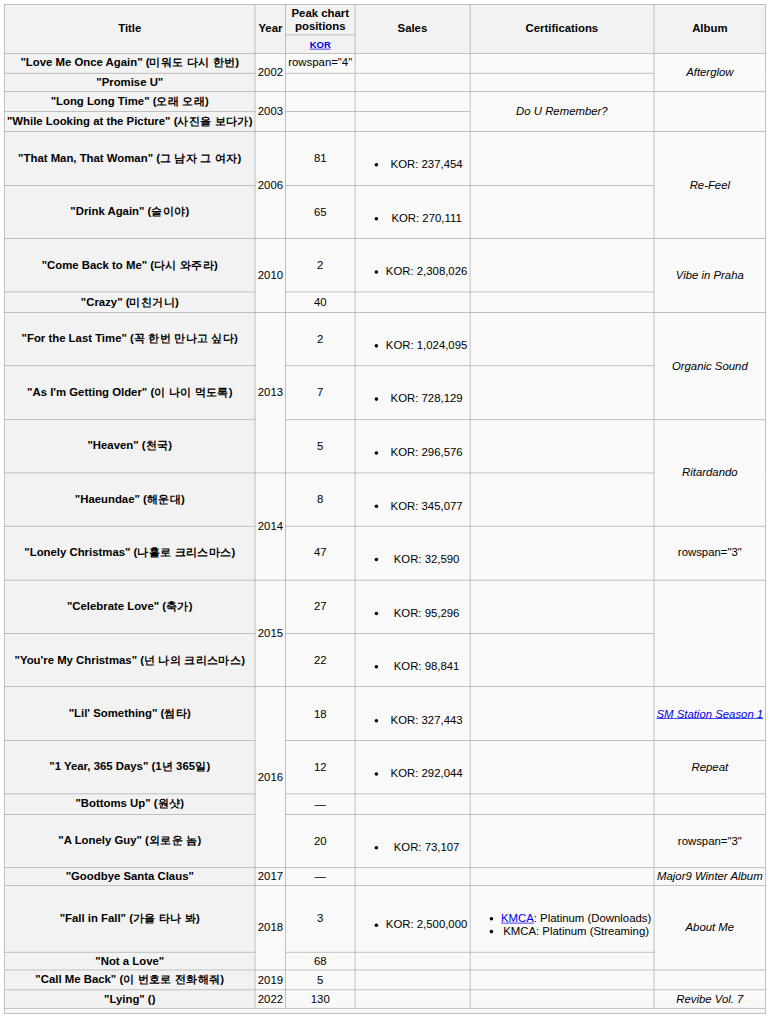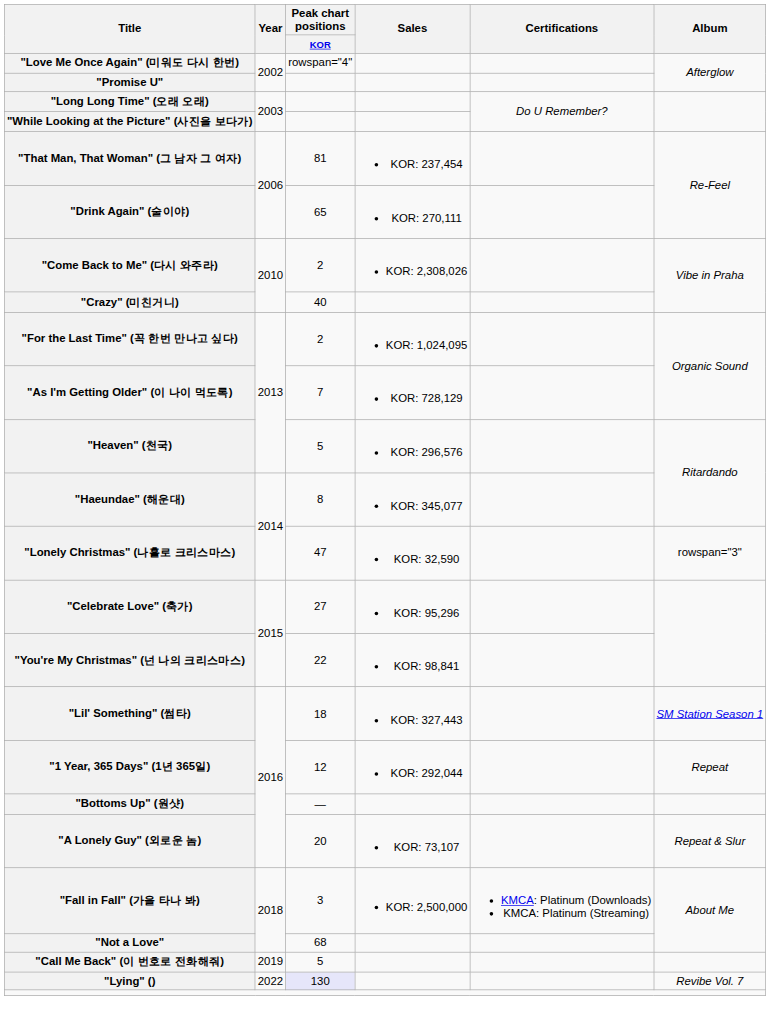(710, 841) rowspan="3" -> (710, 841) Repeat & Slur
- row: (130, 876)
(320, 999) no background -> (320, 981) lavender background
